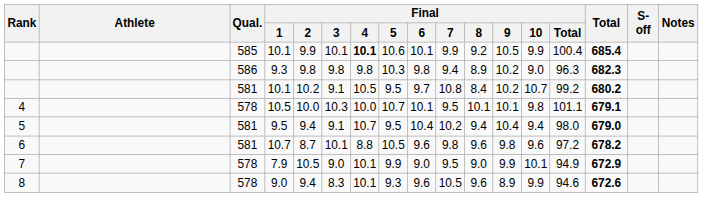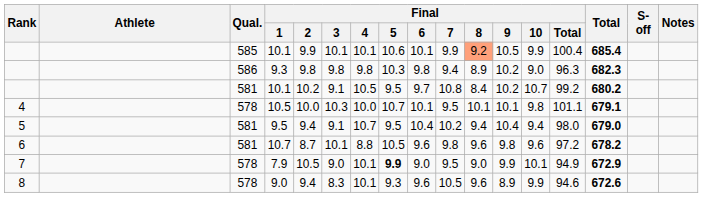(365, 51) bold -> (365, 51) normal
(479, 51) no background -> (479, 51) lightsalmon background
(393, 164) normal -> (393, 164) bold
